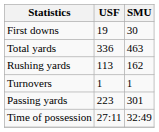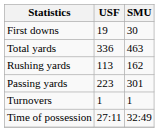rows swapped: (37, 100) <-> (29, 83)
